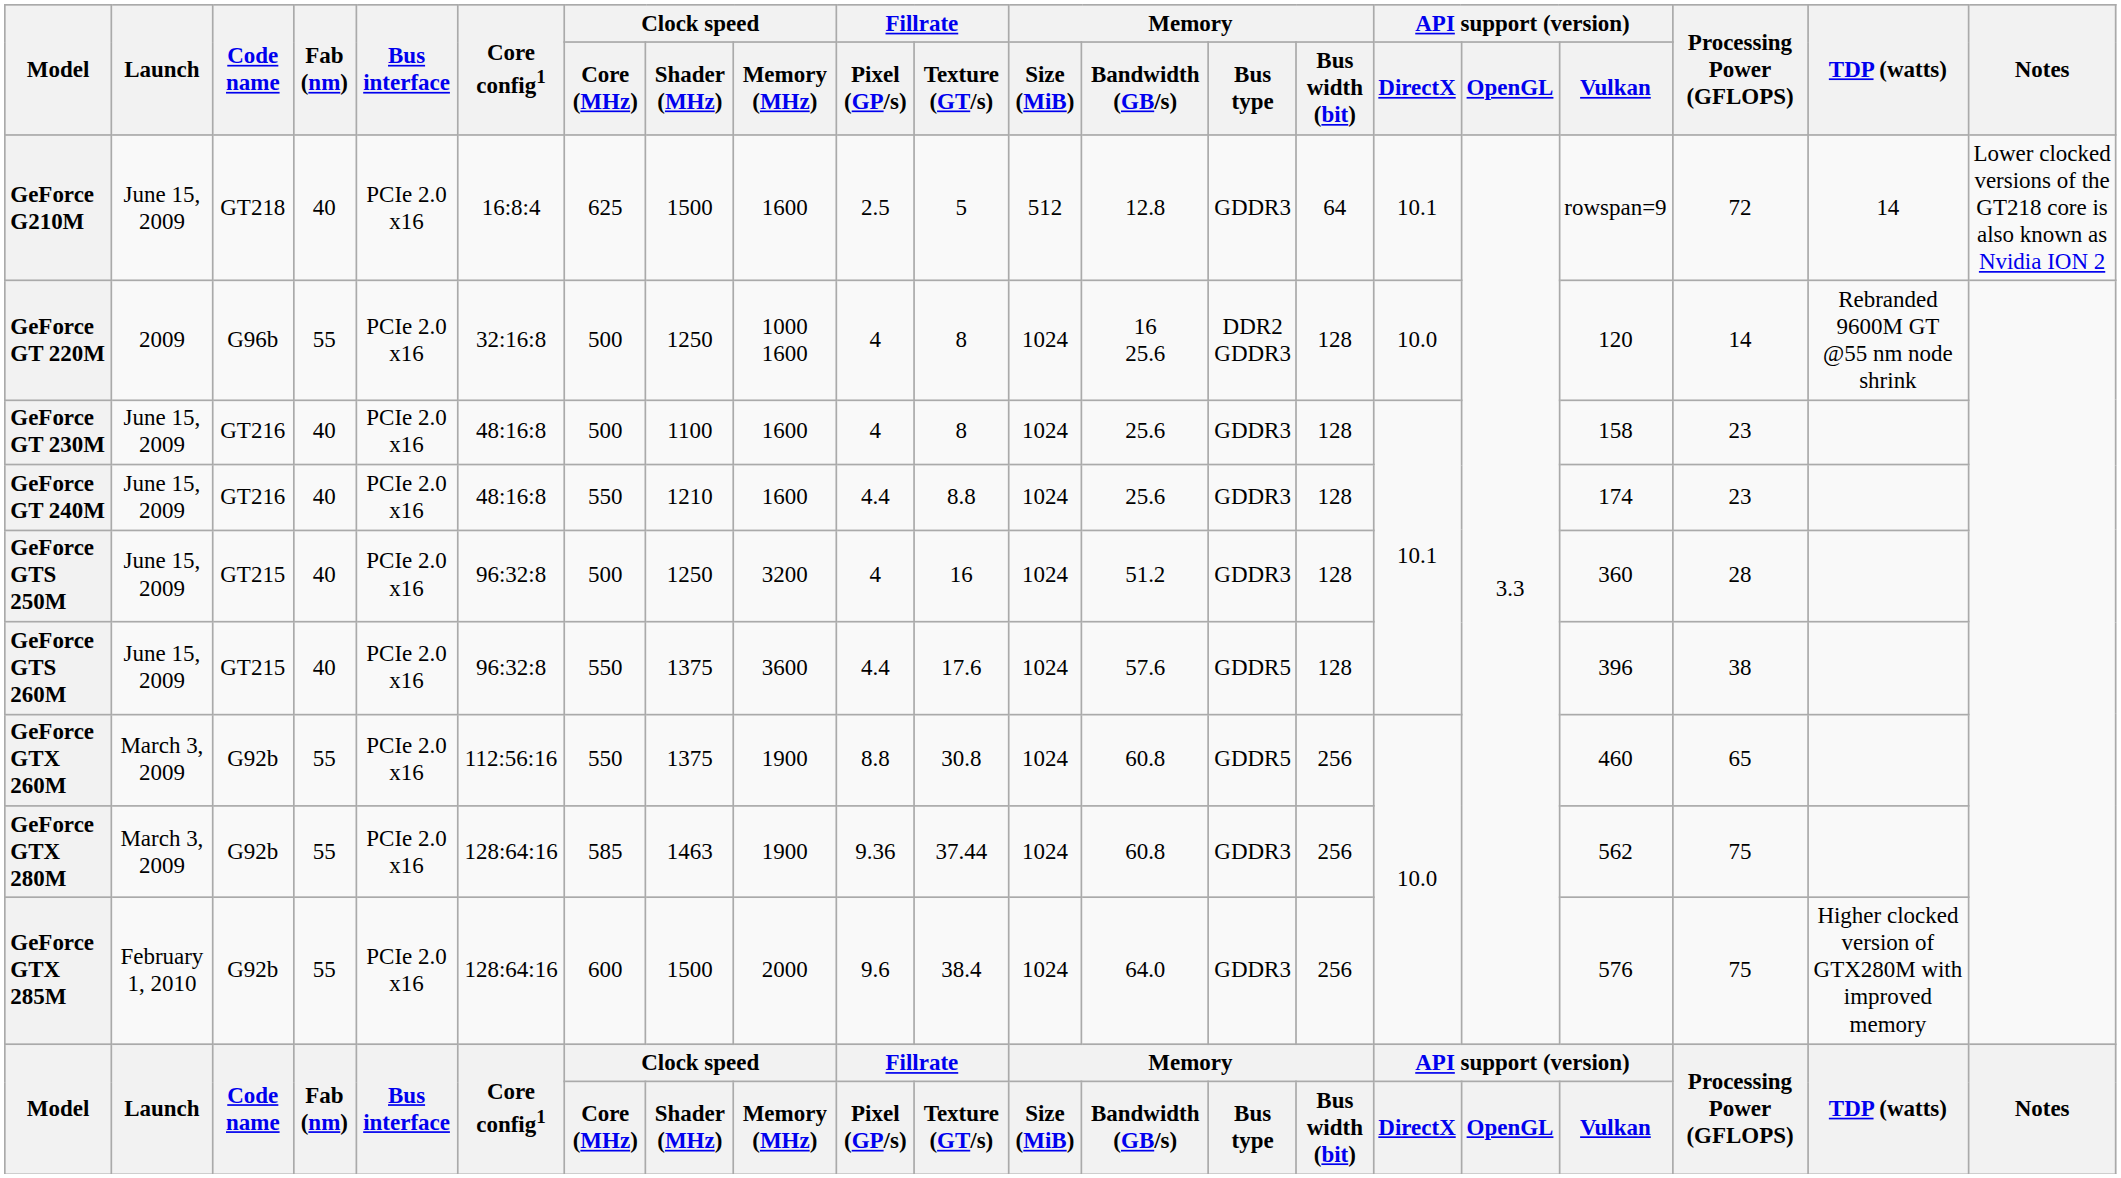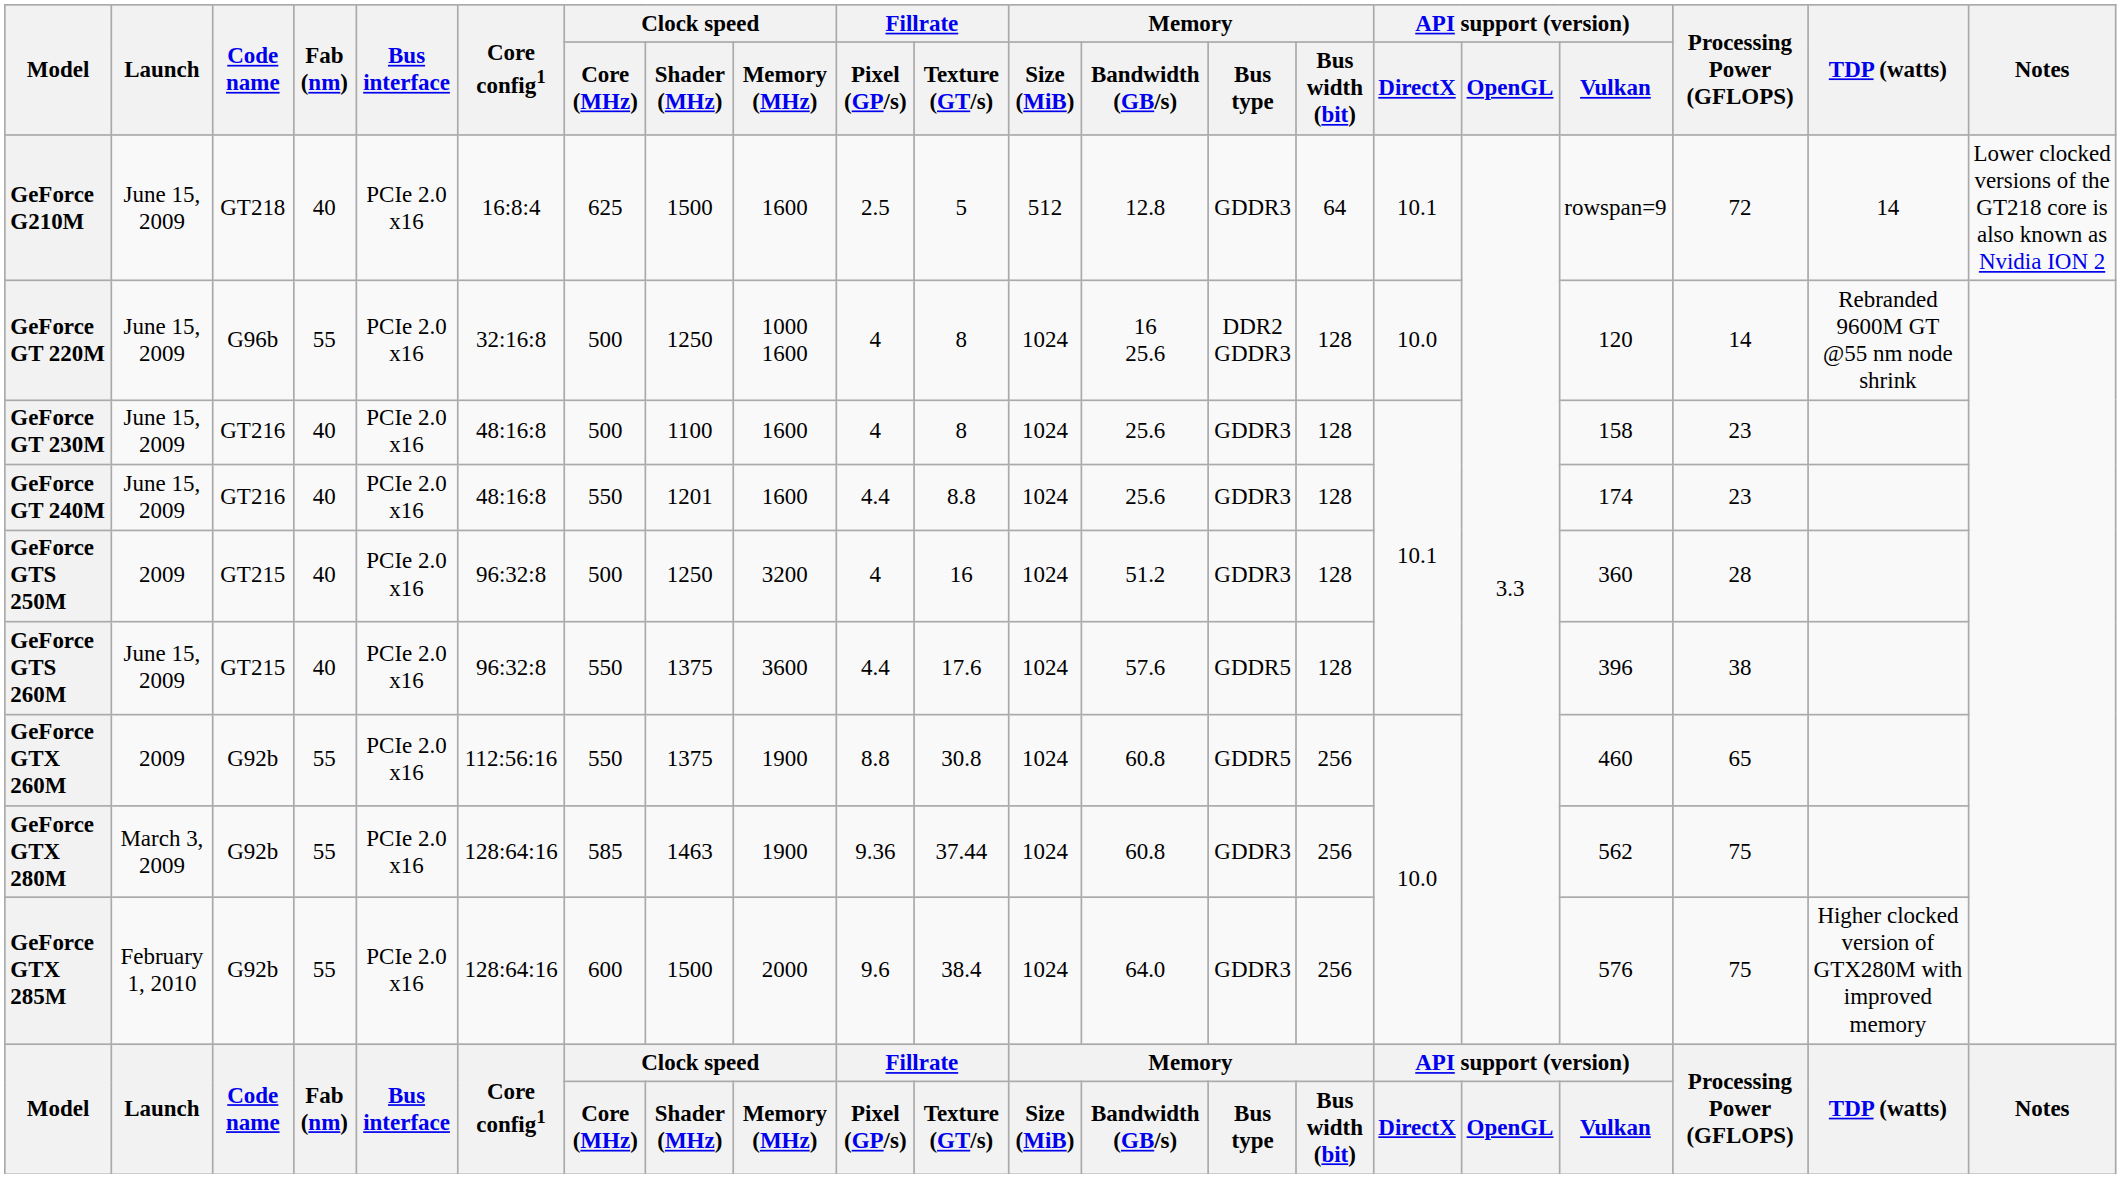(162, 339) 2009 -> (162, 339) June 15, 2009
(690, 496) 1210 -> (690, 496) 1201
(162, 575) June 15, 2009 -> (162, 575) 2009
(162, 759) March 3, 2009 -> (162, 759) 2009
